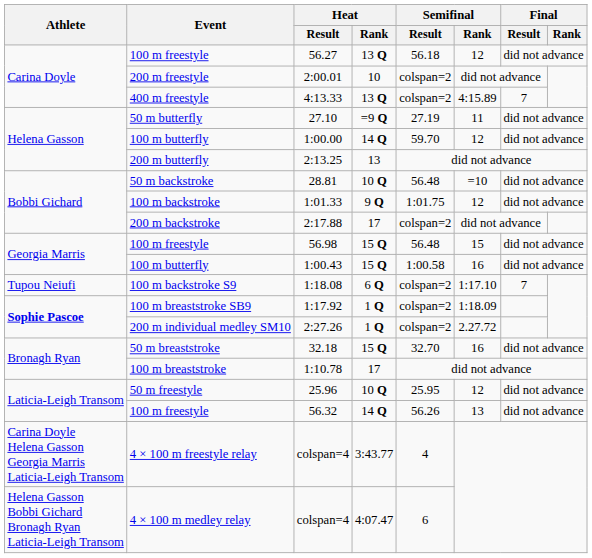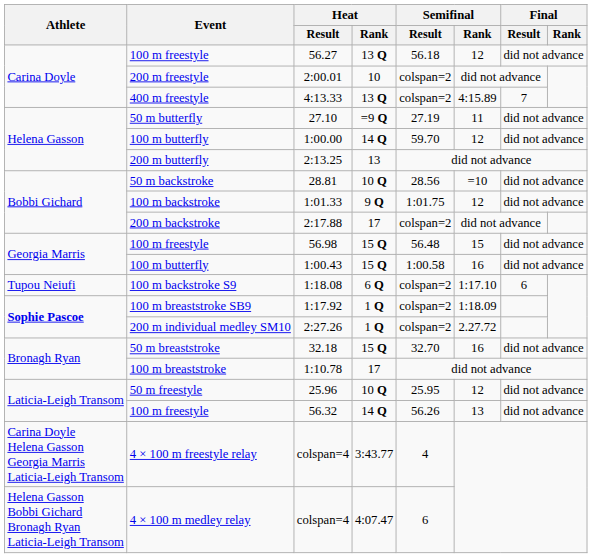(425, 181) 56.48 -> (425, 181) 28.56
(524, 285) 7 -> (524, 285) 6
